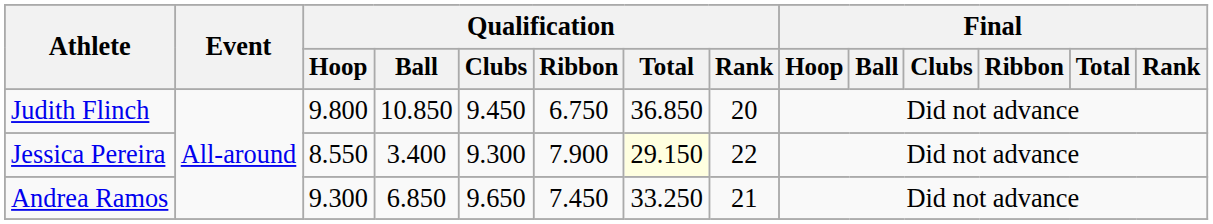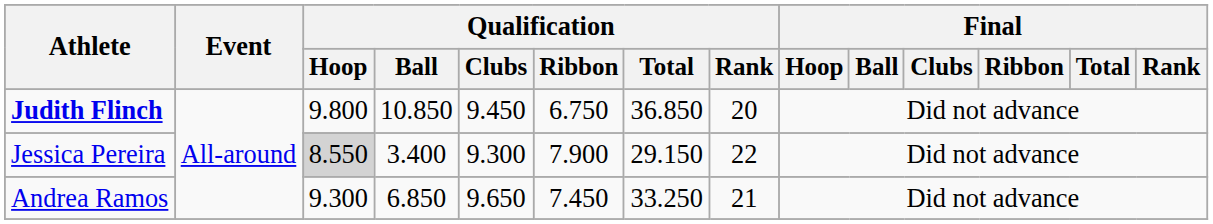(80, 111) normal -> (87, 111) bold
(338, 154) no background -> (338, 154) lightgrey background
(667, 154) lightyellow background -> (667, 154) no background
